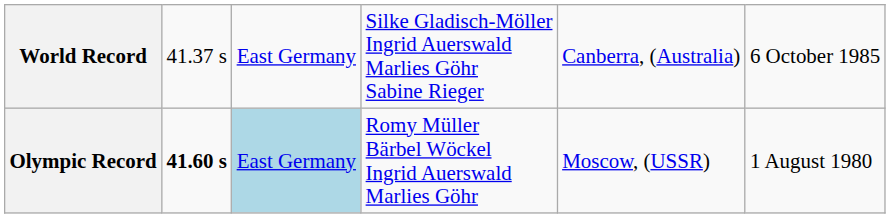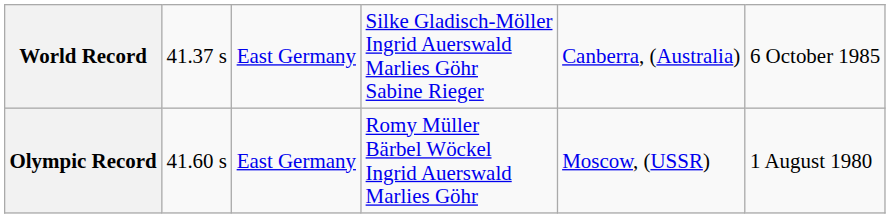(197, 160) bold -> (197, 160) normal
(296, 160) lightblue background -> (296, 160) no background
